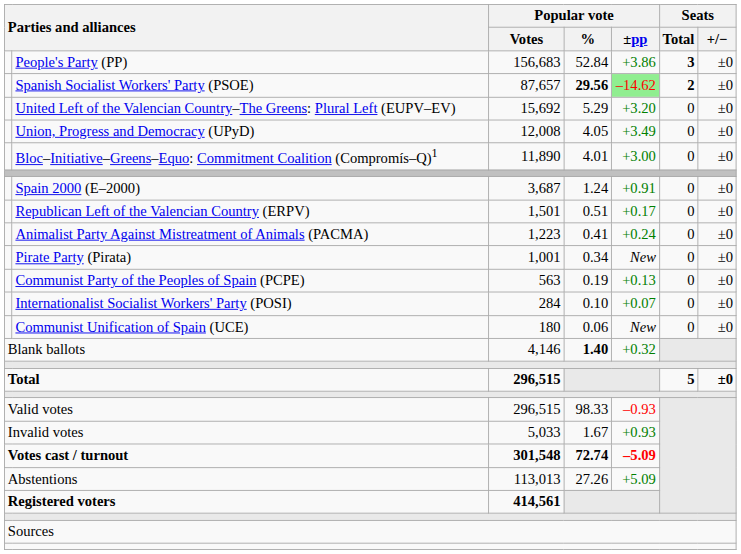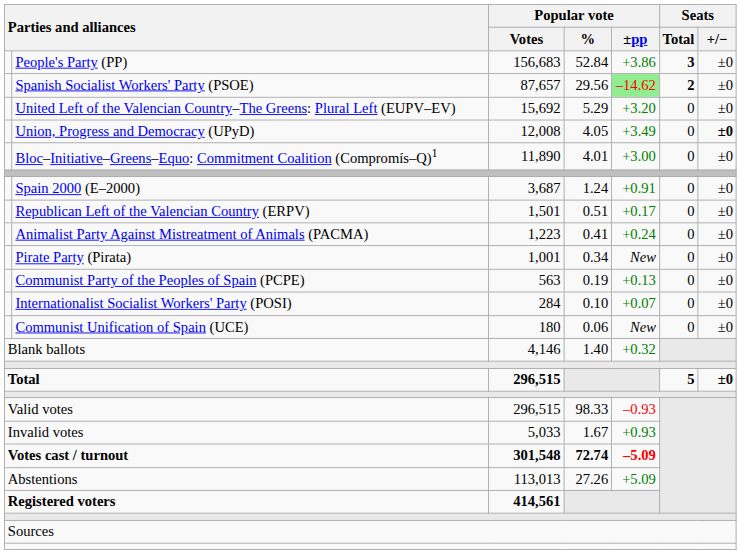(592, 85) bold -> (592, 85) normal
(725, 131) normal -> (725, 131) bold
(595, 349) bold -> (595, 349) normal
